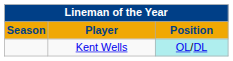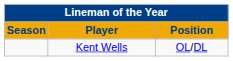(192, 47) paleturquoise background -> (192, 47) no background
